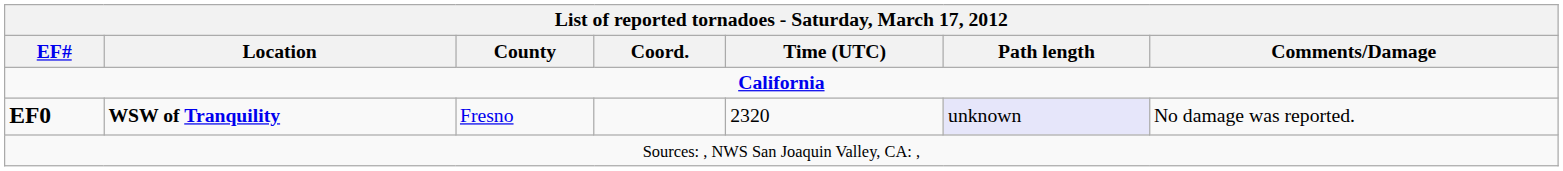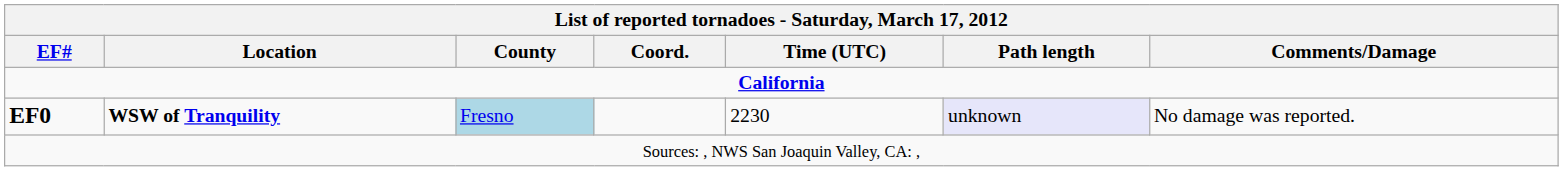(487, 116) no background -> (487, 116) lightblue background
(750, 116) 2320 -> (750, 116) 2230
